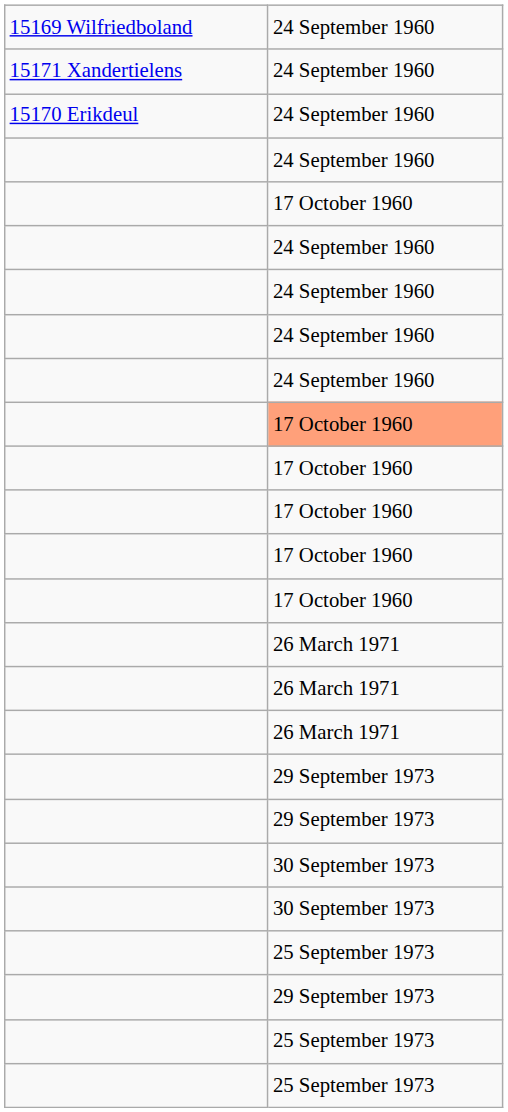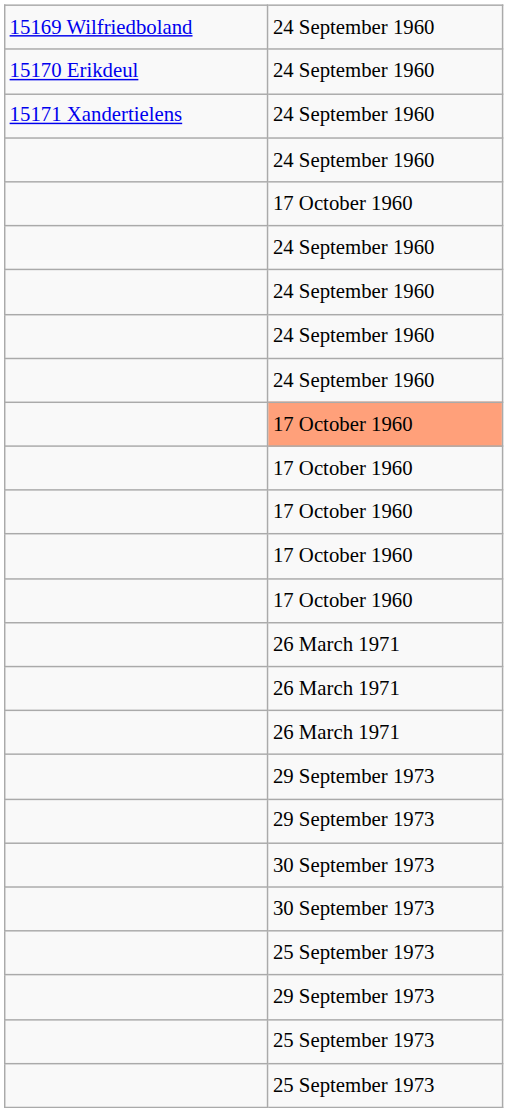(96, 71) 15171 Xandertielens -> (74, 71) 15170 Erikdeul
(74, 115) 15170 Erikdeul -> (96, 115) 15171 Xandertielens
